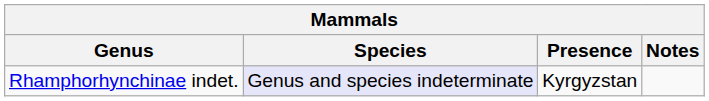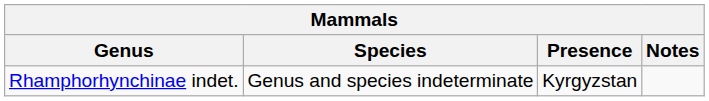(390, 80) lavender background -> (390, 80) no background
